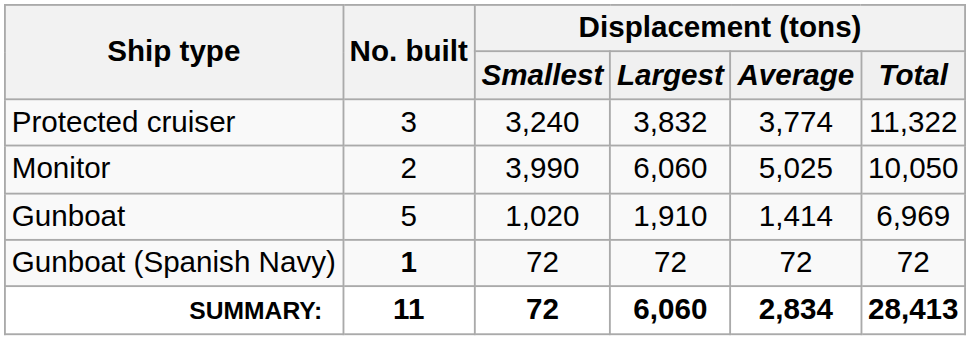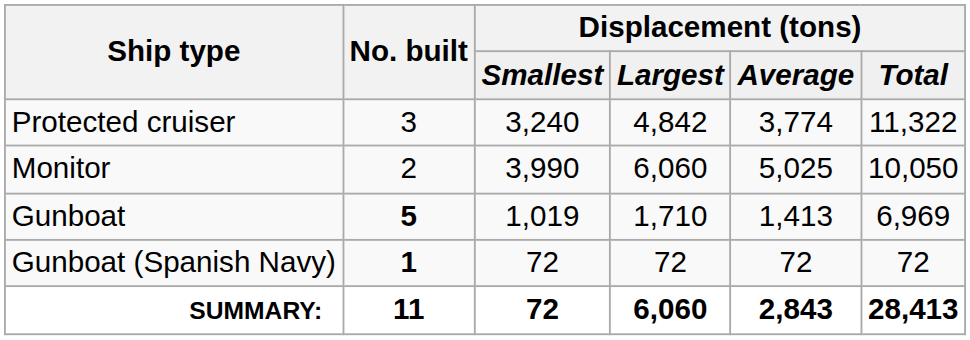(670, 121) 3,832 -> (670, 121) 4,842
(409, 215) normal -> (409, 215) bold
(542, 215) 1,020 -> (542, 215) 1,019
(670, 215) 1,910 -> (670, 215) 1,710
(796, 215) 1,414 -> (796, 215) 1,413
(796, 309) 2,834 -> (796, 309) 2,843
